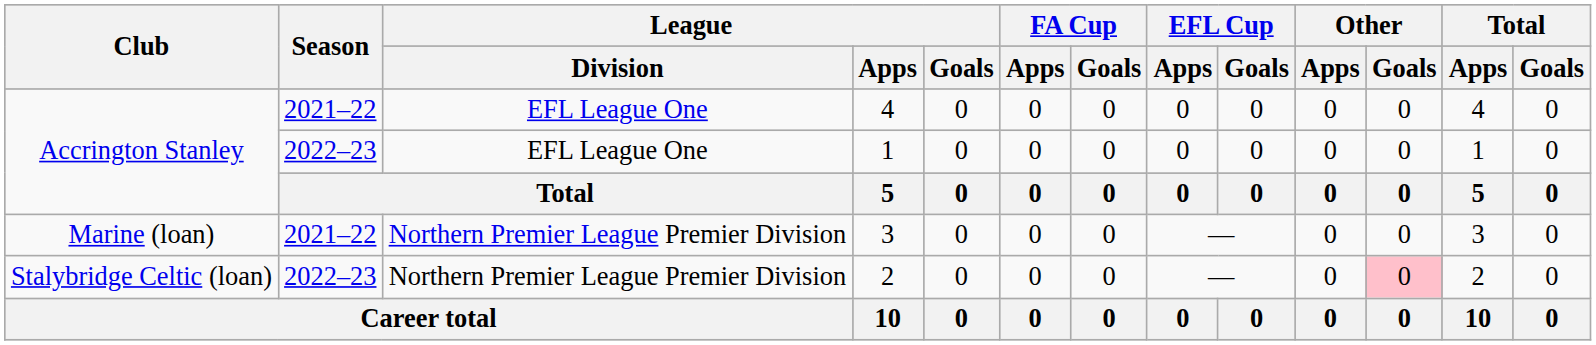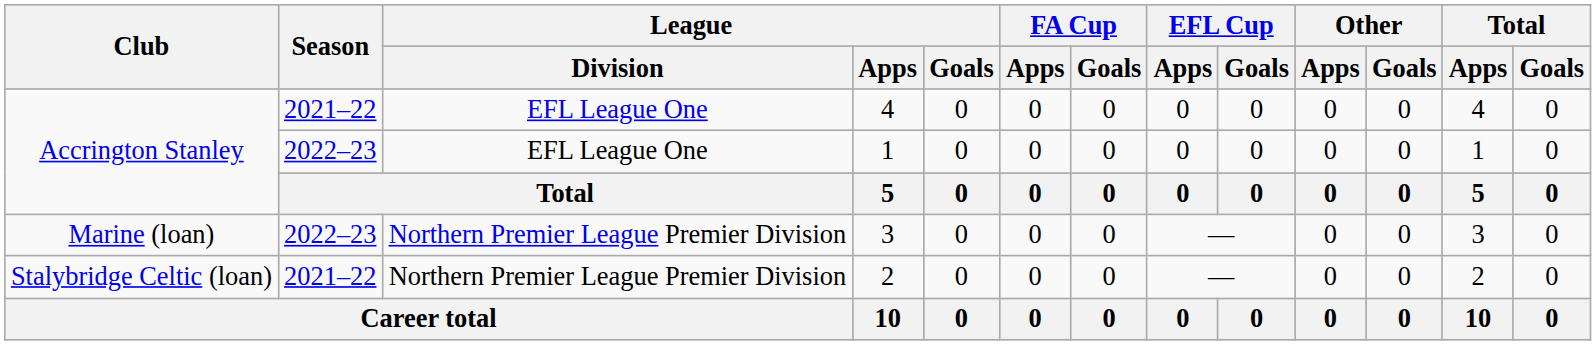(330, 234) 2021–22 -> (330, 234) 2022–23
(330, 276) 2022–23 -> (330, 276) 2021–22
(1404, 276) pink background -> (1404, 276) no background
